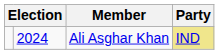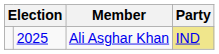(32, 37) 2024 -> (32, 37) 2025
